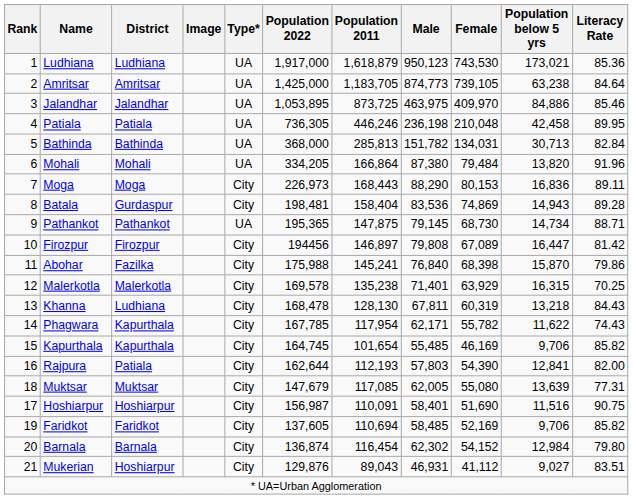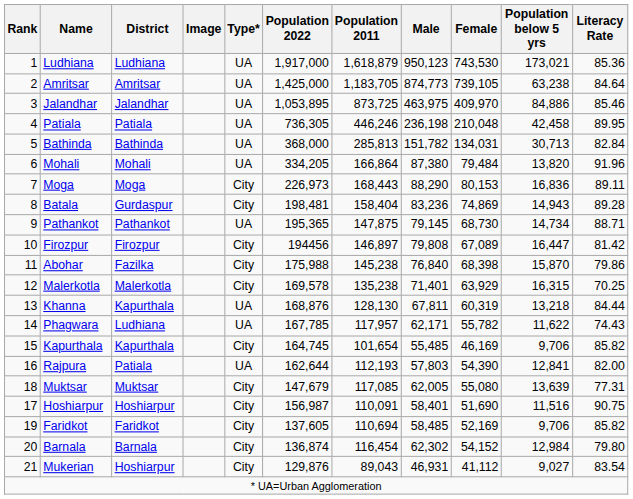(429, 205) 83,536 -> (429, 205) 83,236
(376, 265) 145,241 -> (376, 265) 145,238
(140, 305) Ludhiana -> (144, 305) Kapurthala
(244, 305) City -> (244, 305) UA
(307, 305) 168,478 -> (307, 305) 168,876
(609, 305) 84.43 -> (609, 305) 84.44
(144, 326) Kapurthala -> (140, 326) Ludhiana
(244, 326) City -> (244, 326) UA
(376, 326) 117,954 -> (376, 326) 117,957
(244, 366) City -> (244, 366) UA
(609, 467) 83.51 -> (609, 467) 83.54
